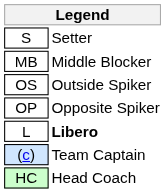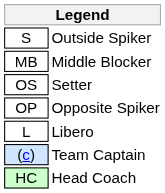(72, 38) Setter -> (101, 38) Outside Spiker
(101, 85) Outside Spiker -> (72, 85) Setter
(75, 131) bold -> (73, 131) normal
